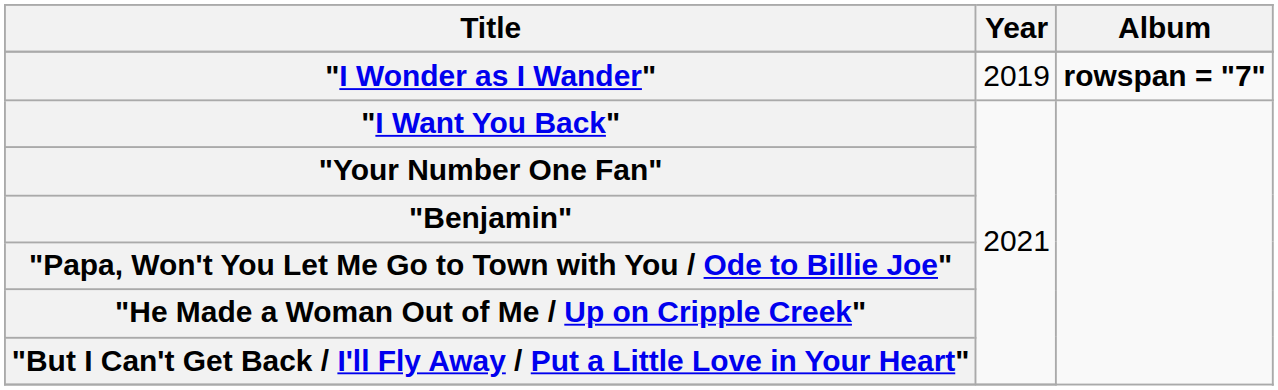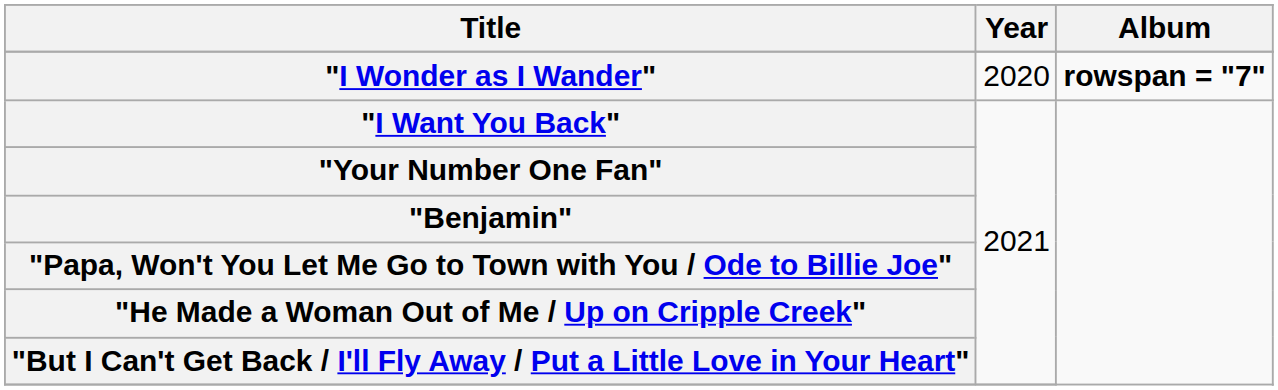(1017, 75) 2019 -> (1017, 75) 2020
